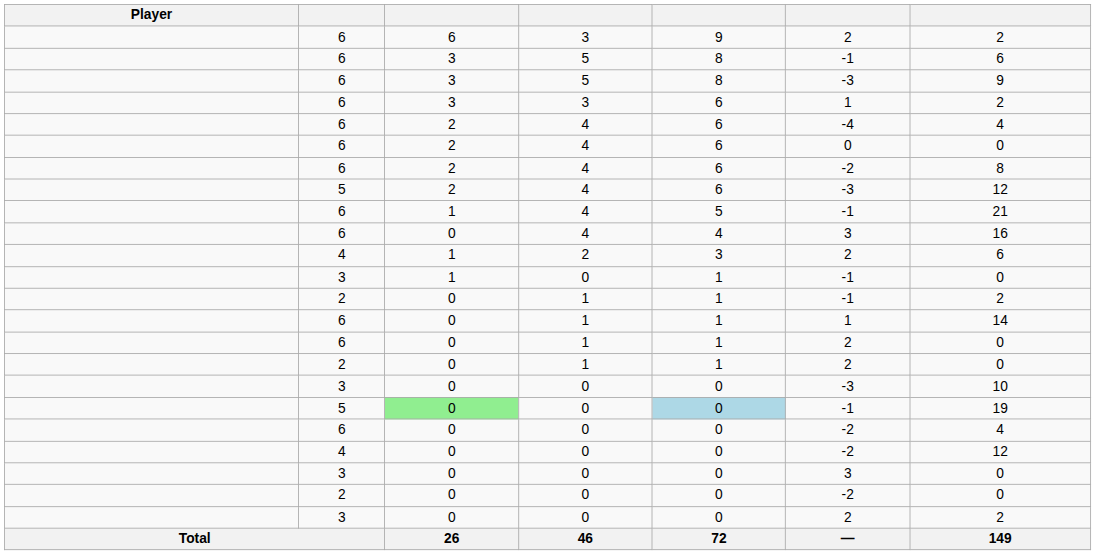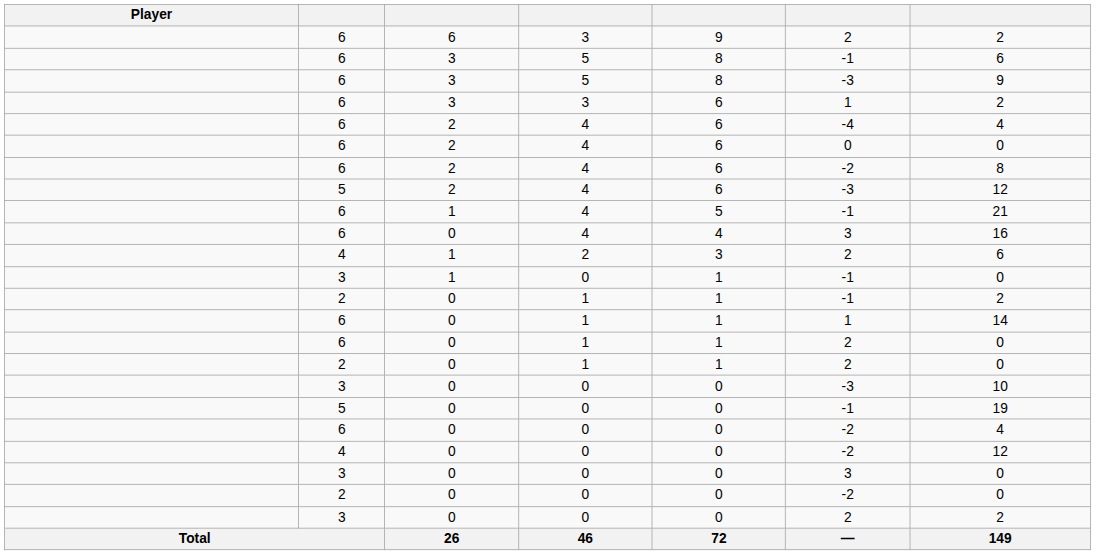(452, 408) lightgreen background -> (452, 408) no background
(719, 408) lightblue background -> (719, 408) no background
